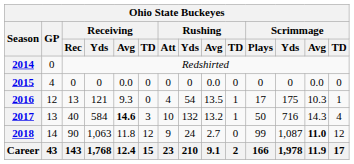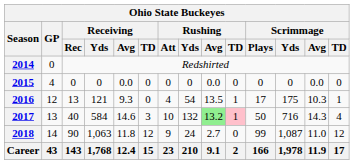(126, 116) bold -> (126, 116) normal
(213, 116) no background -> (213, 116) lightgreen background
(236, 116) no background -> (236, 116) pink background
(317, 133) bold -> (317, 133) normal
